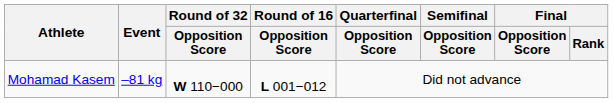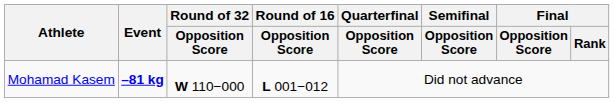(142, 80) normal -> (143, 80) bold
